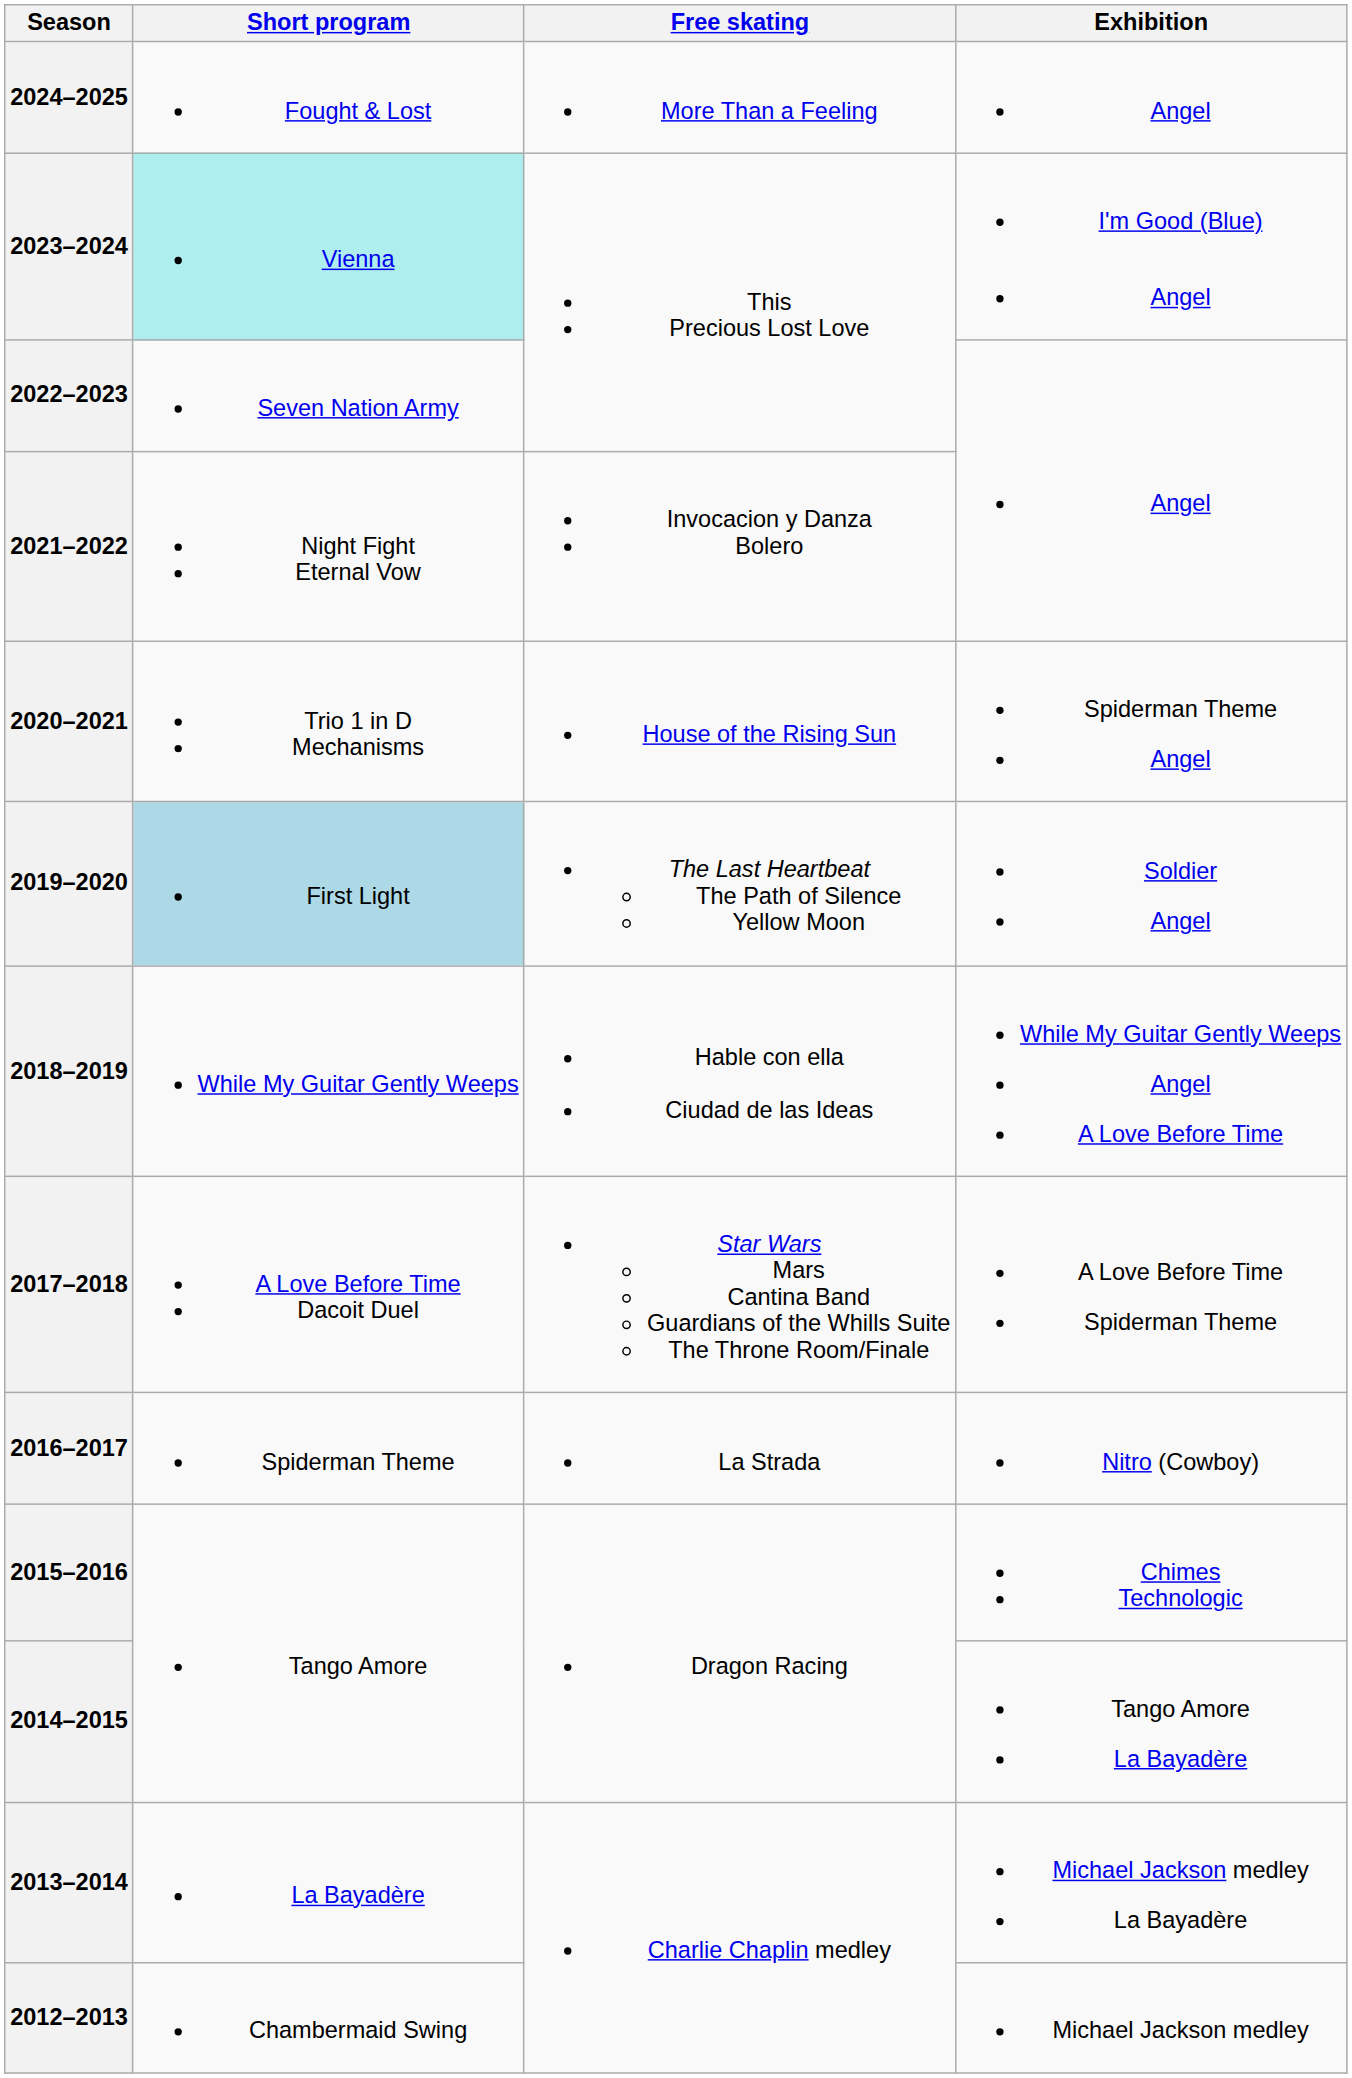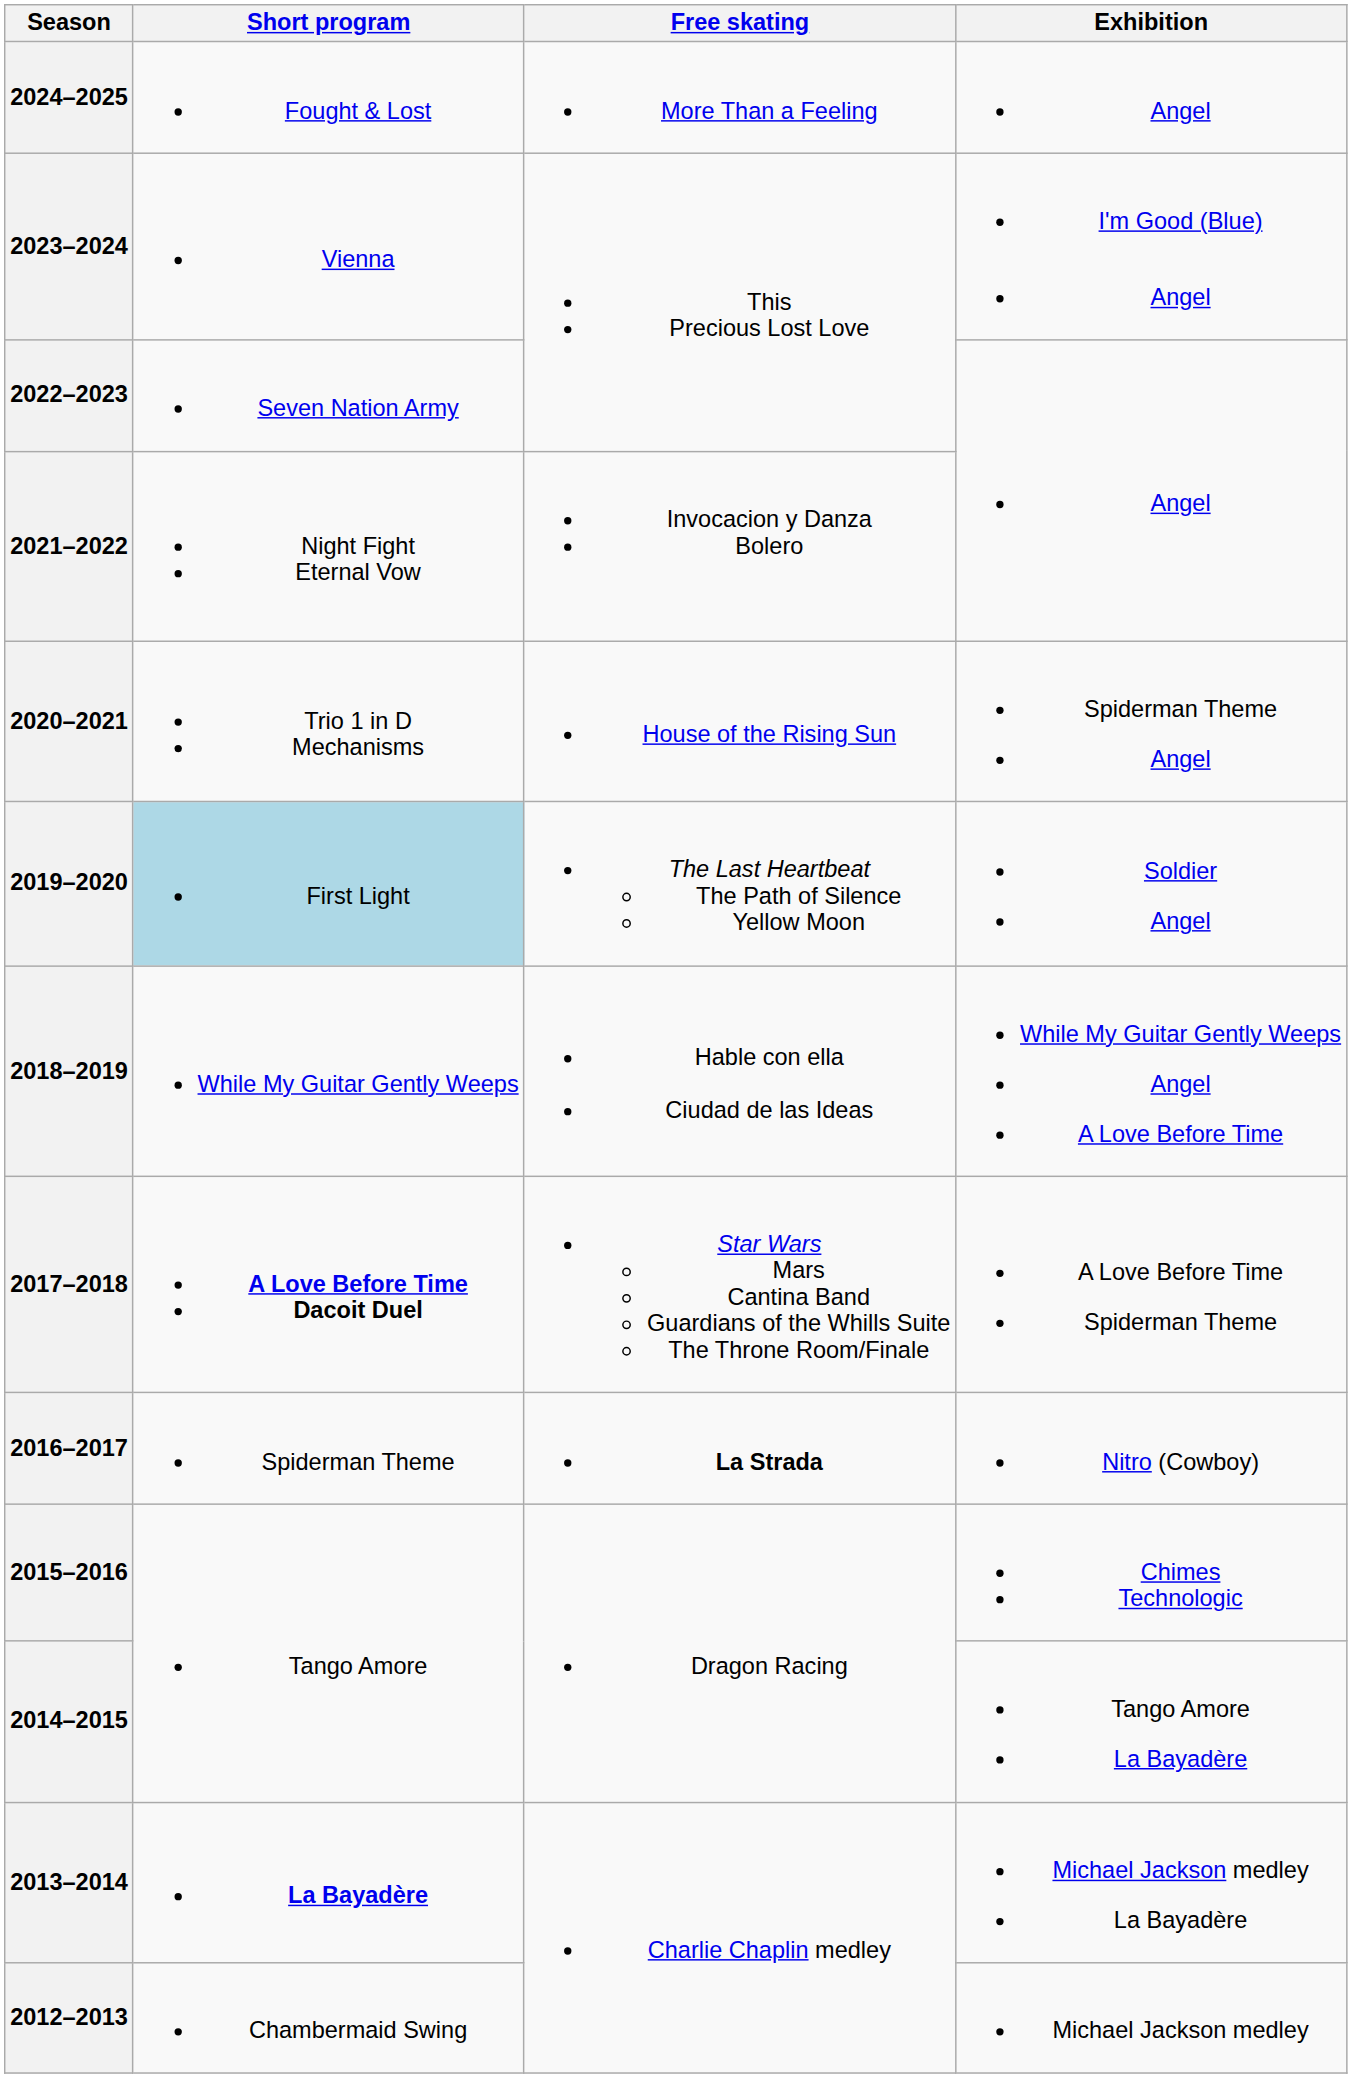(329, 260) paleturquoise background -> (329, 260) no background
(329, 1298) normal -> (329, 1298) bold
(740, 1462) normal -> (740, 1462) bold
(329, 1895) normal -> (329, 1895) bold
